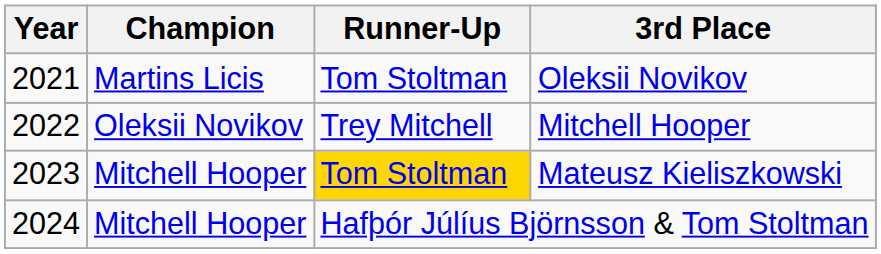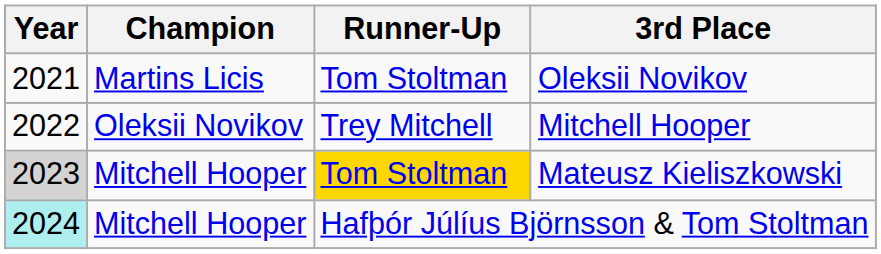(46, 174) no background -> (46, 174) lightgrey background
(46, 223) no background -> (46, 223) paleturquoise background
